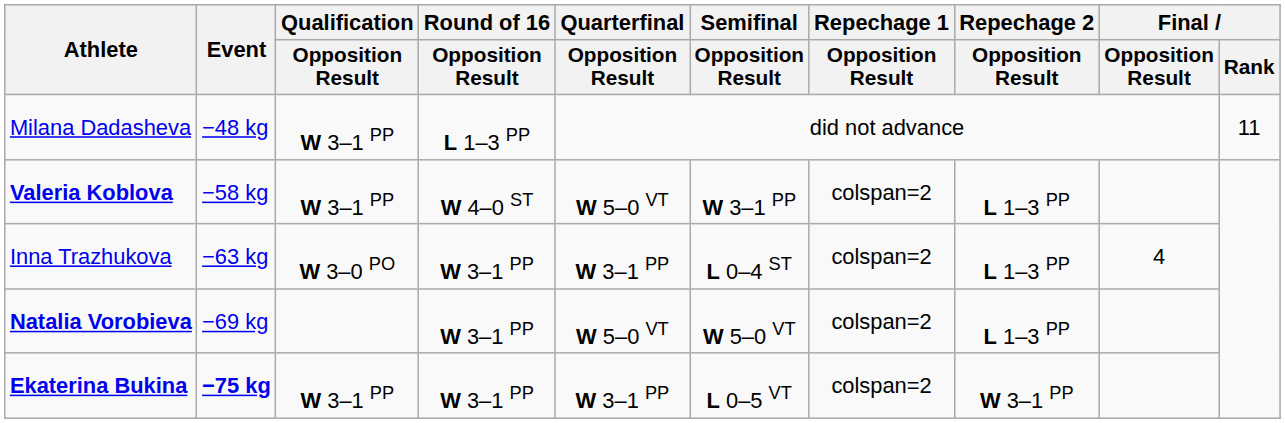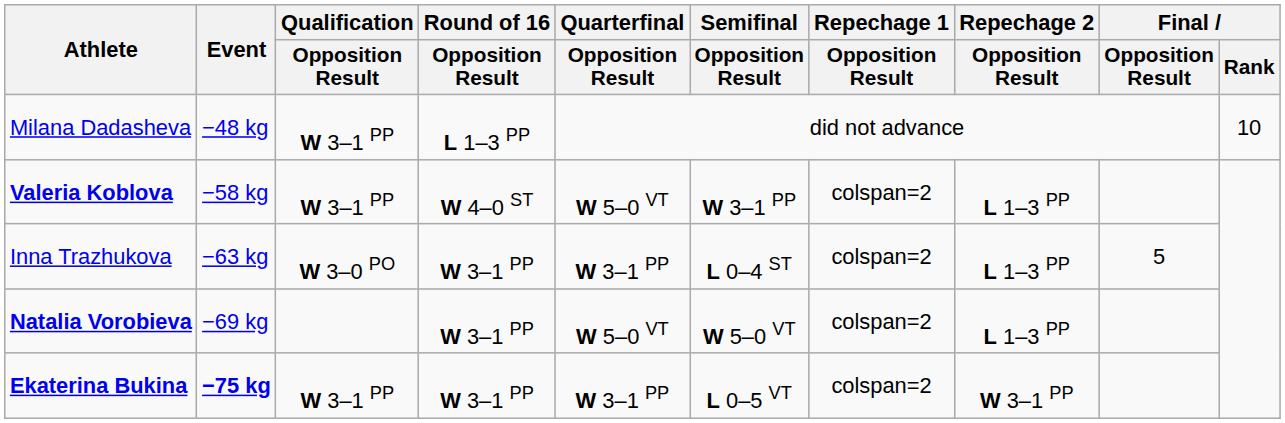(1249, 127) 11 -> (1249, 127) 10
(1159, 257) 4 -> (1159, 257) 5
